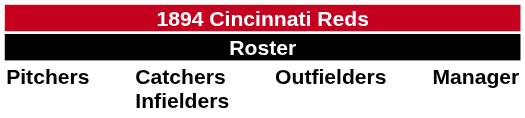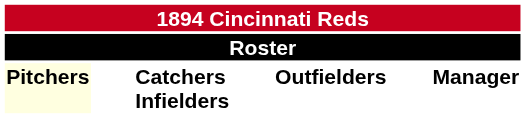(48, 76) no background -> (48, 76) lightyellow background
